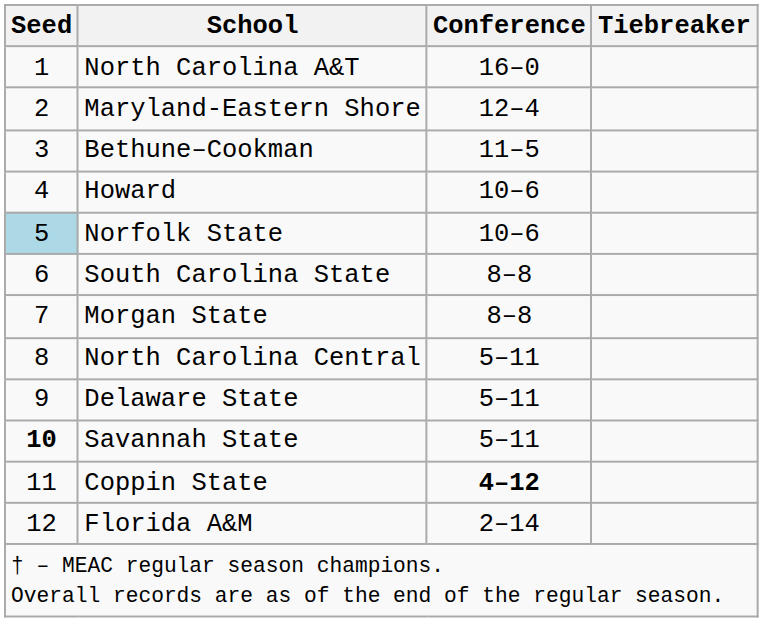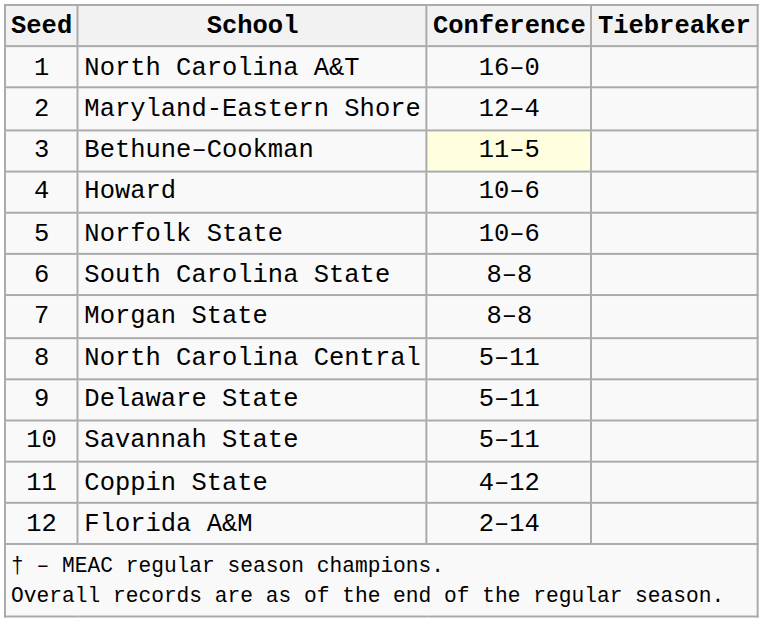(509, 150) no background -> (509, 150) lightyellow background
(42, 233) lightblue background -> (42, 233) no background
(42, 441) bold -> (42, 441) normal
(509, 483) bold -> (509, 483) normal
